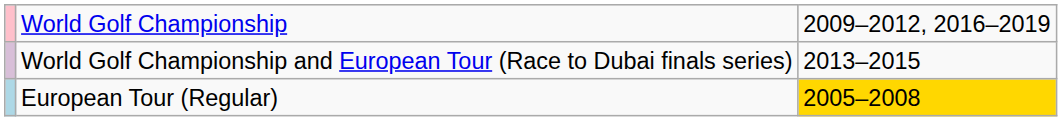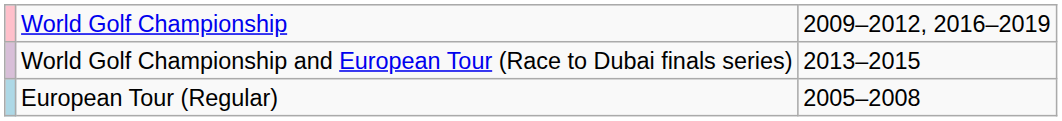(862, 98) gold background -> (862, 98) no background
